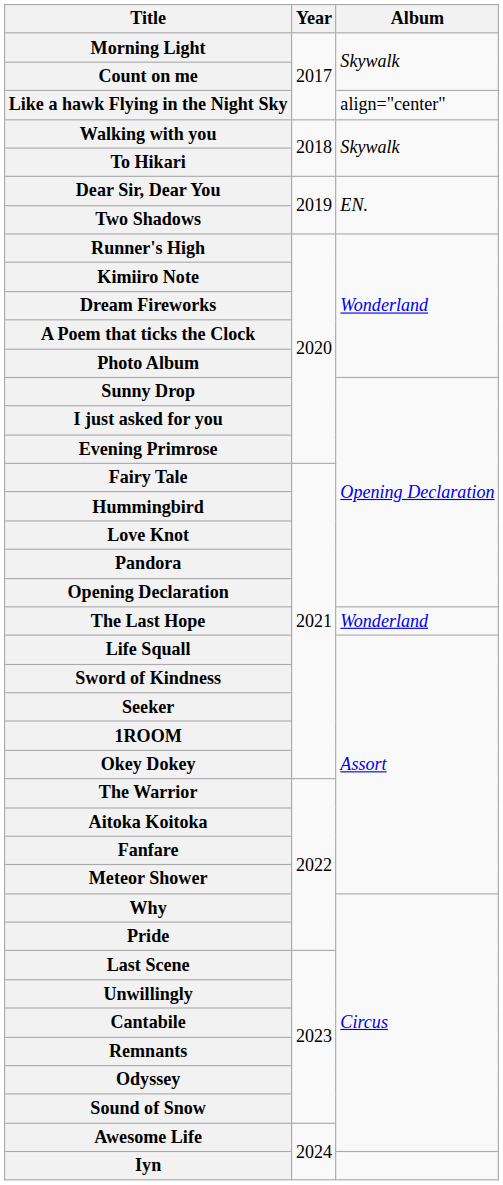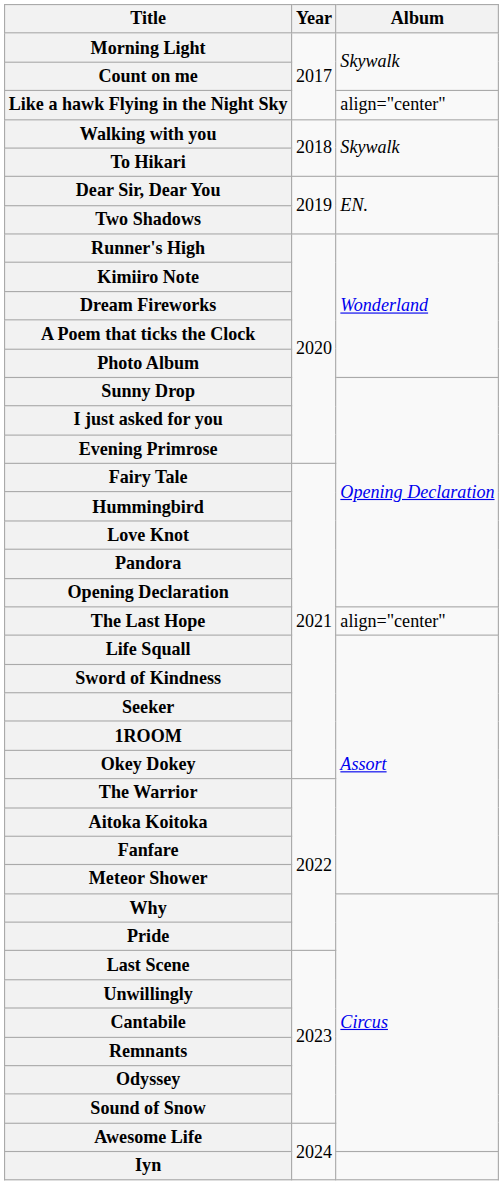(384, 620) Wonderland -> (393, 620) align="center"
